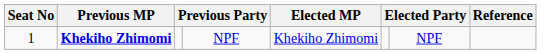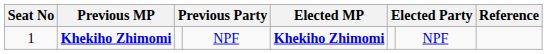(326, 37) normal -> (329, 37) bold
